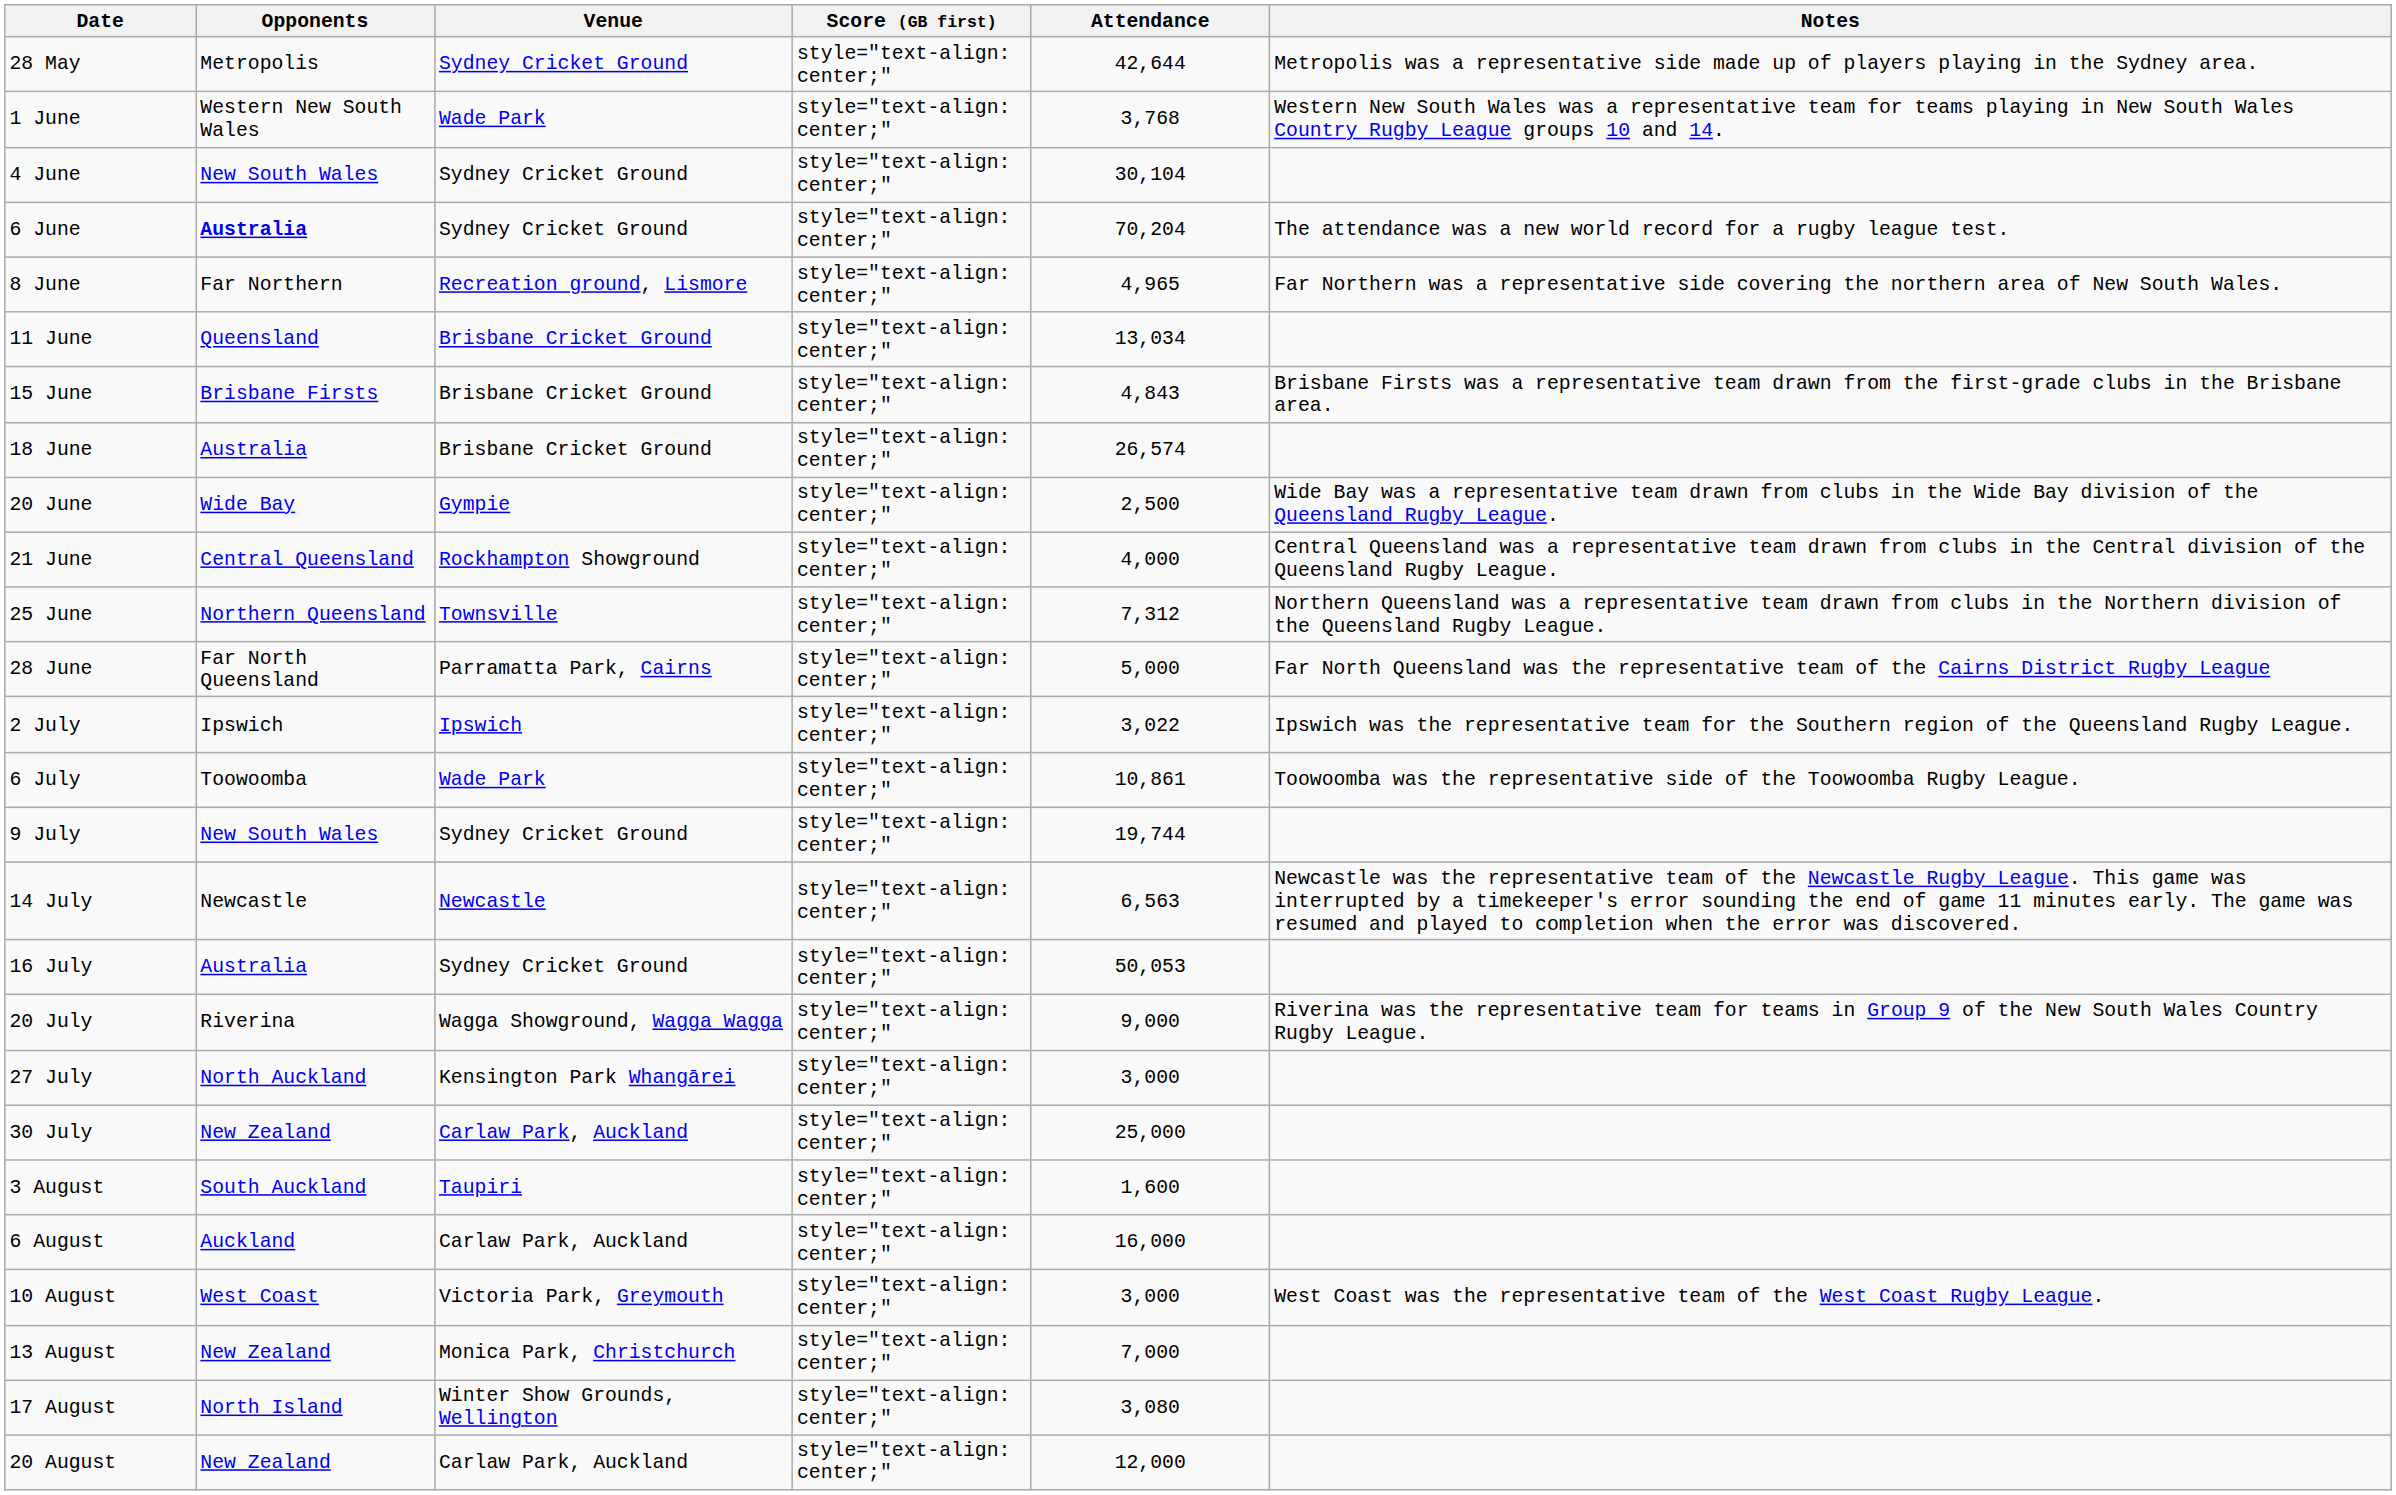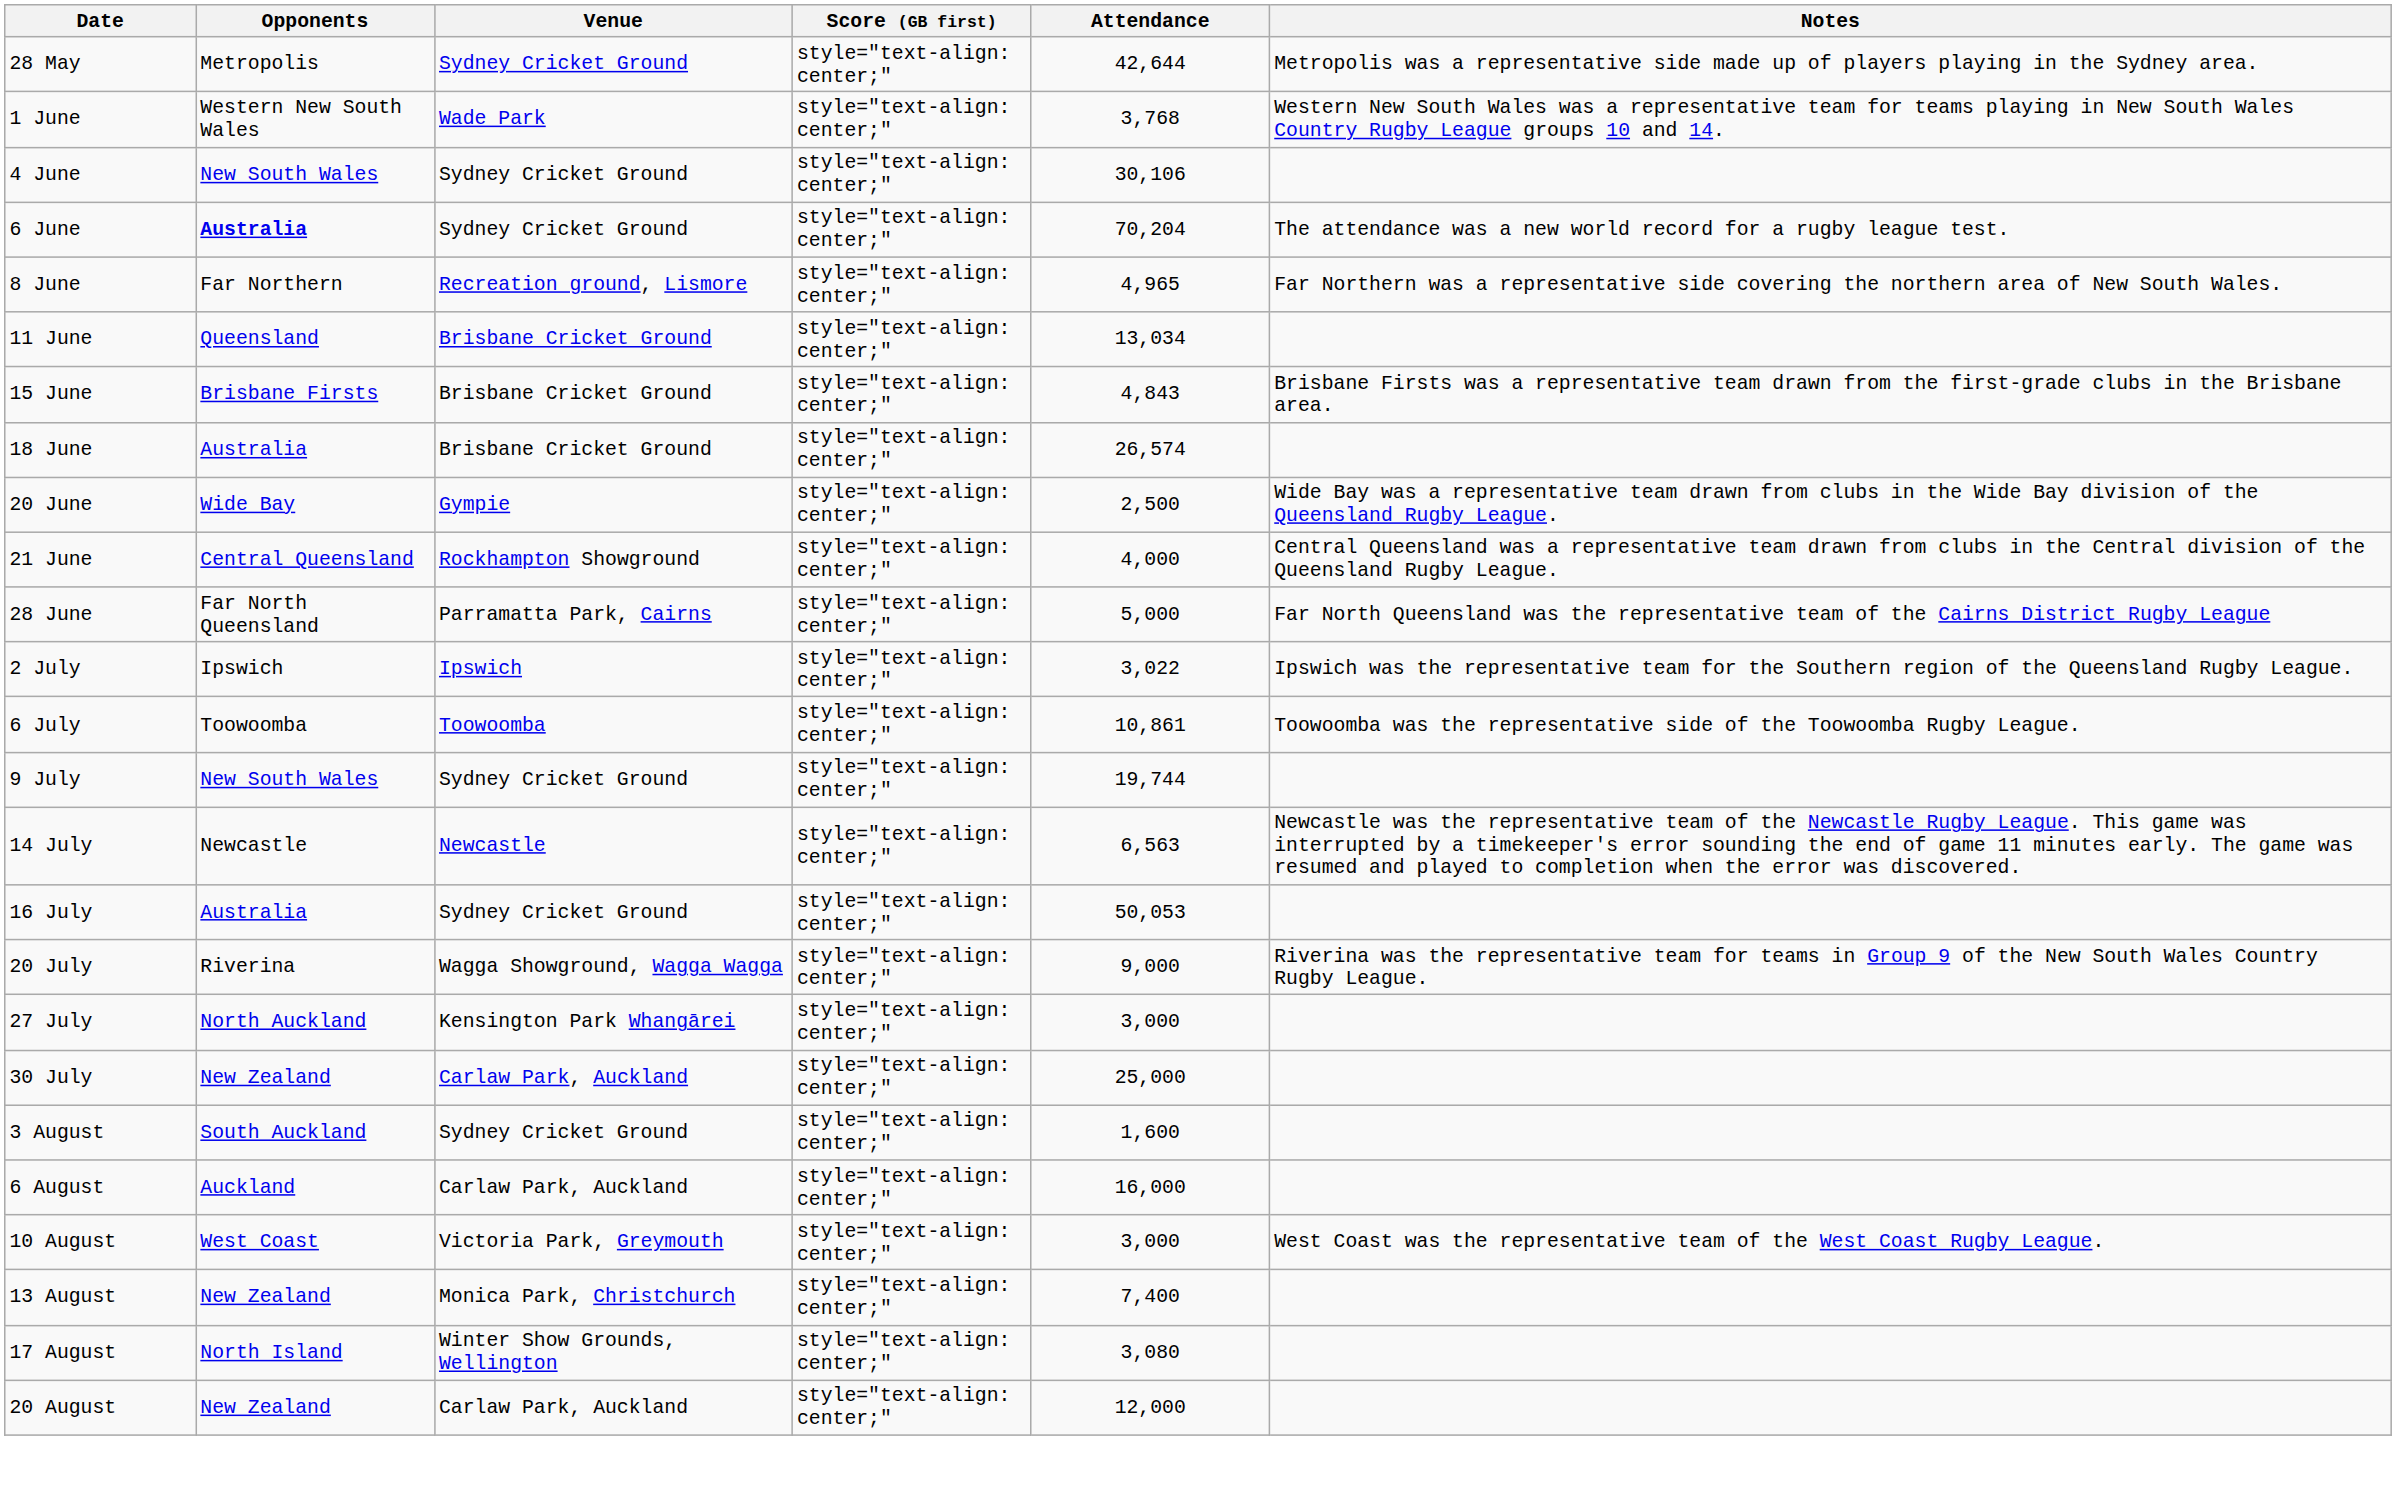(1150, 174) 30,104 -> (1150, 174) 30,106
- row: (51, 615)
(492, 780) Wade Park -> (492, 725) Toowoomba
(481, 1187) Taupiri -> (564, 1132) Sydney Cricket Ground
(1150, 1352) 7,000 -> (1150, 1297) 7,400
